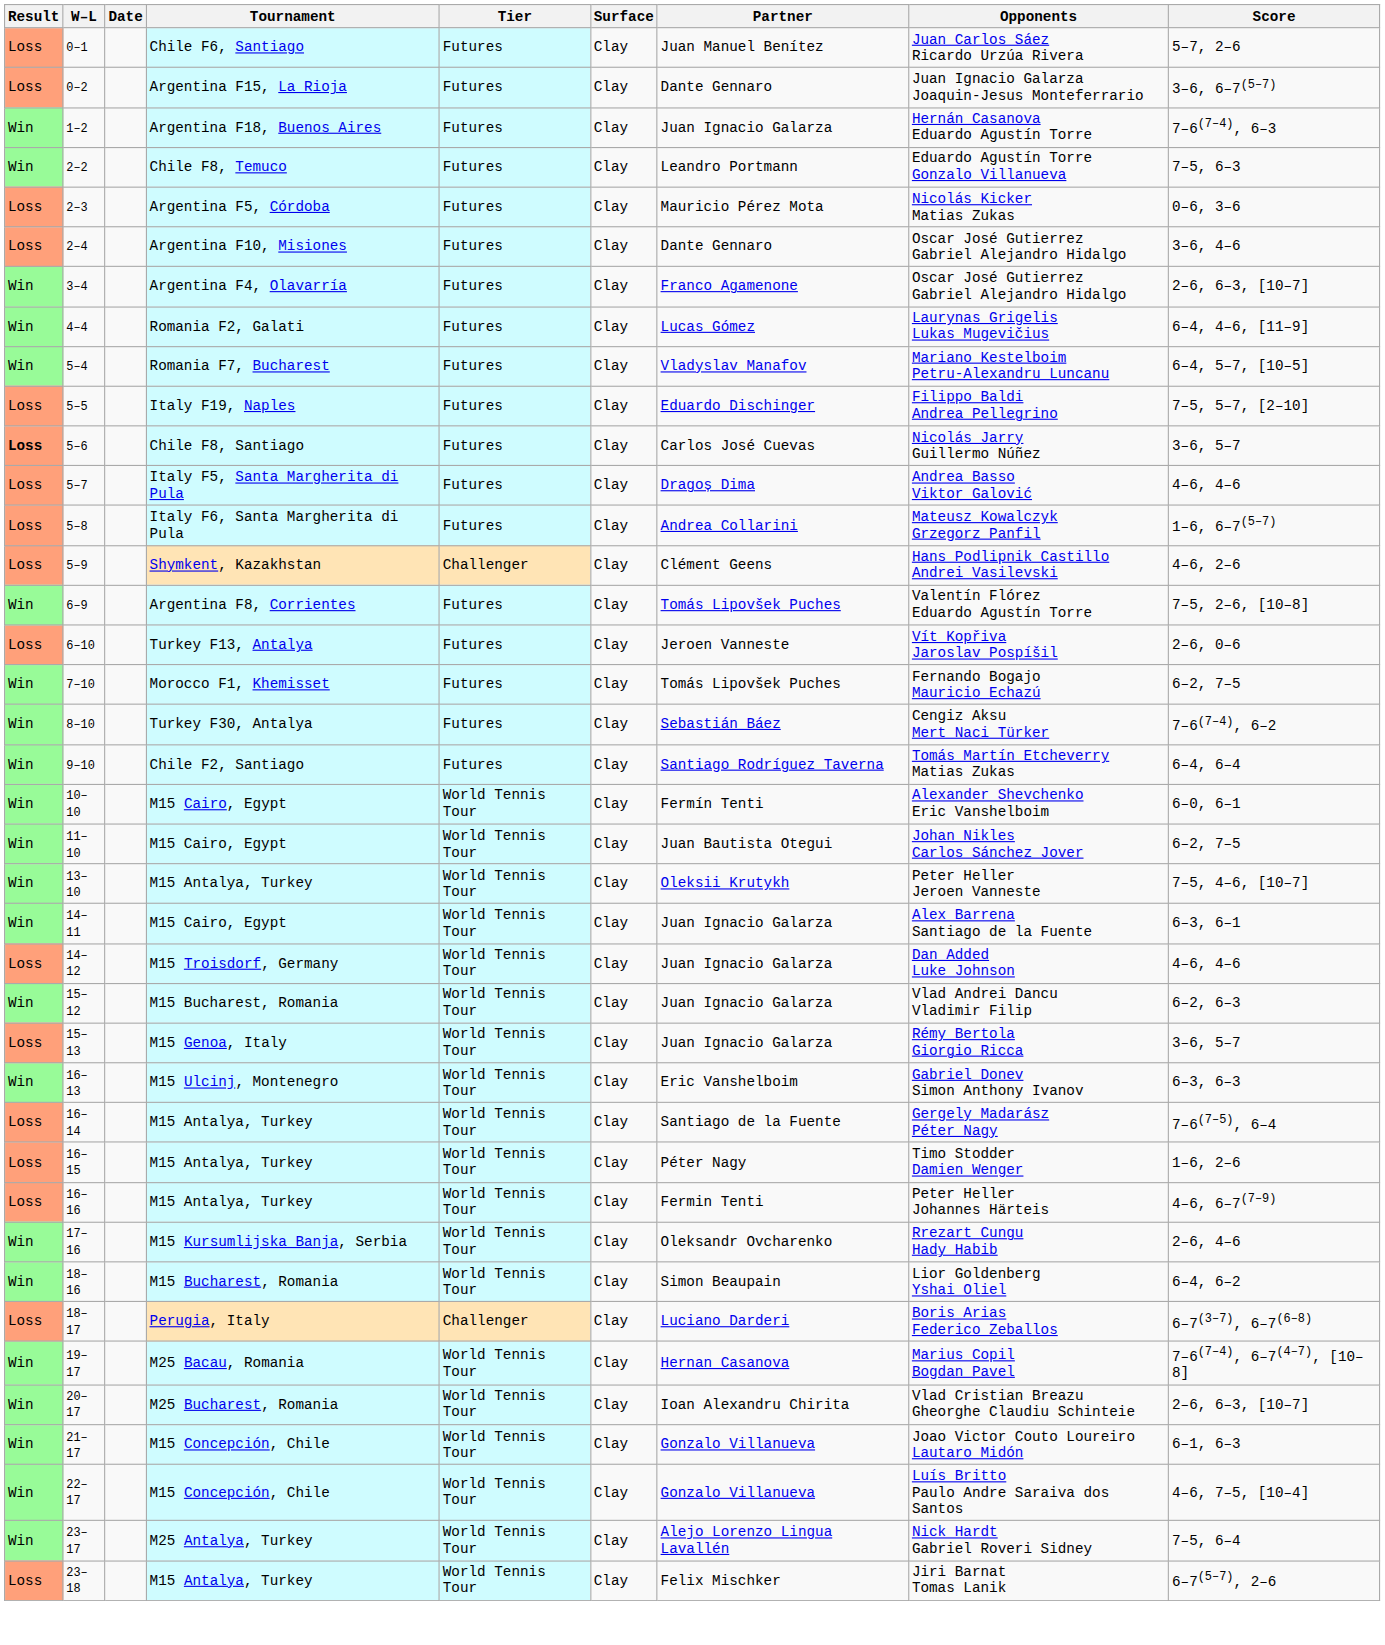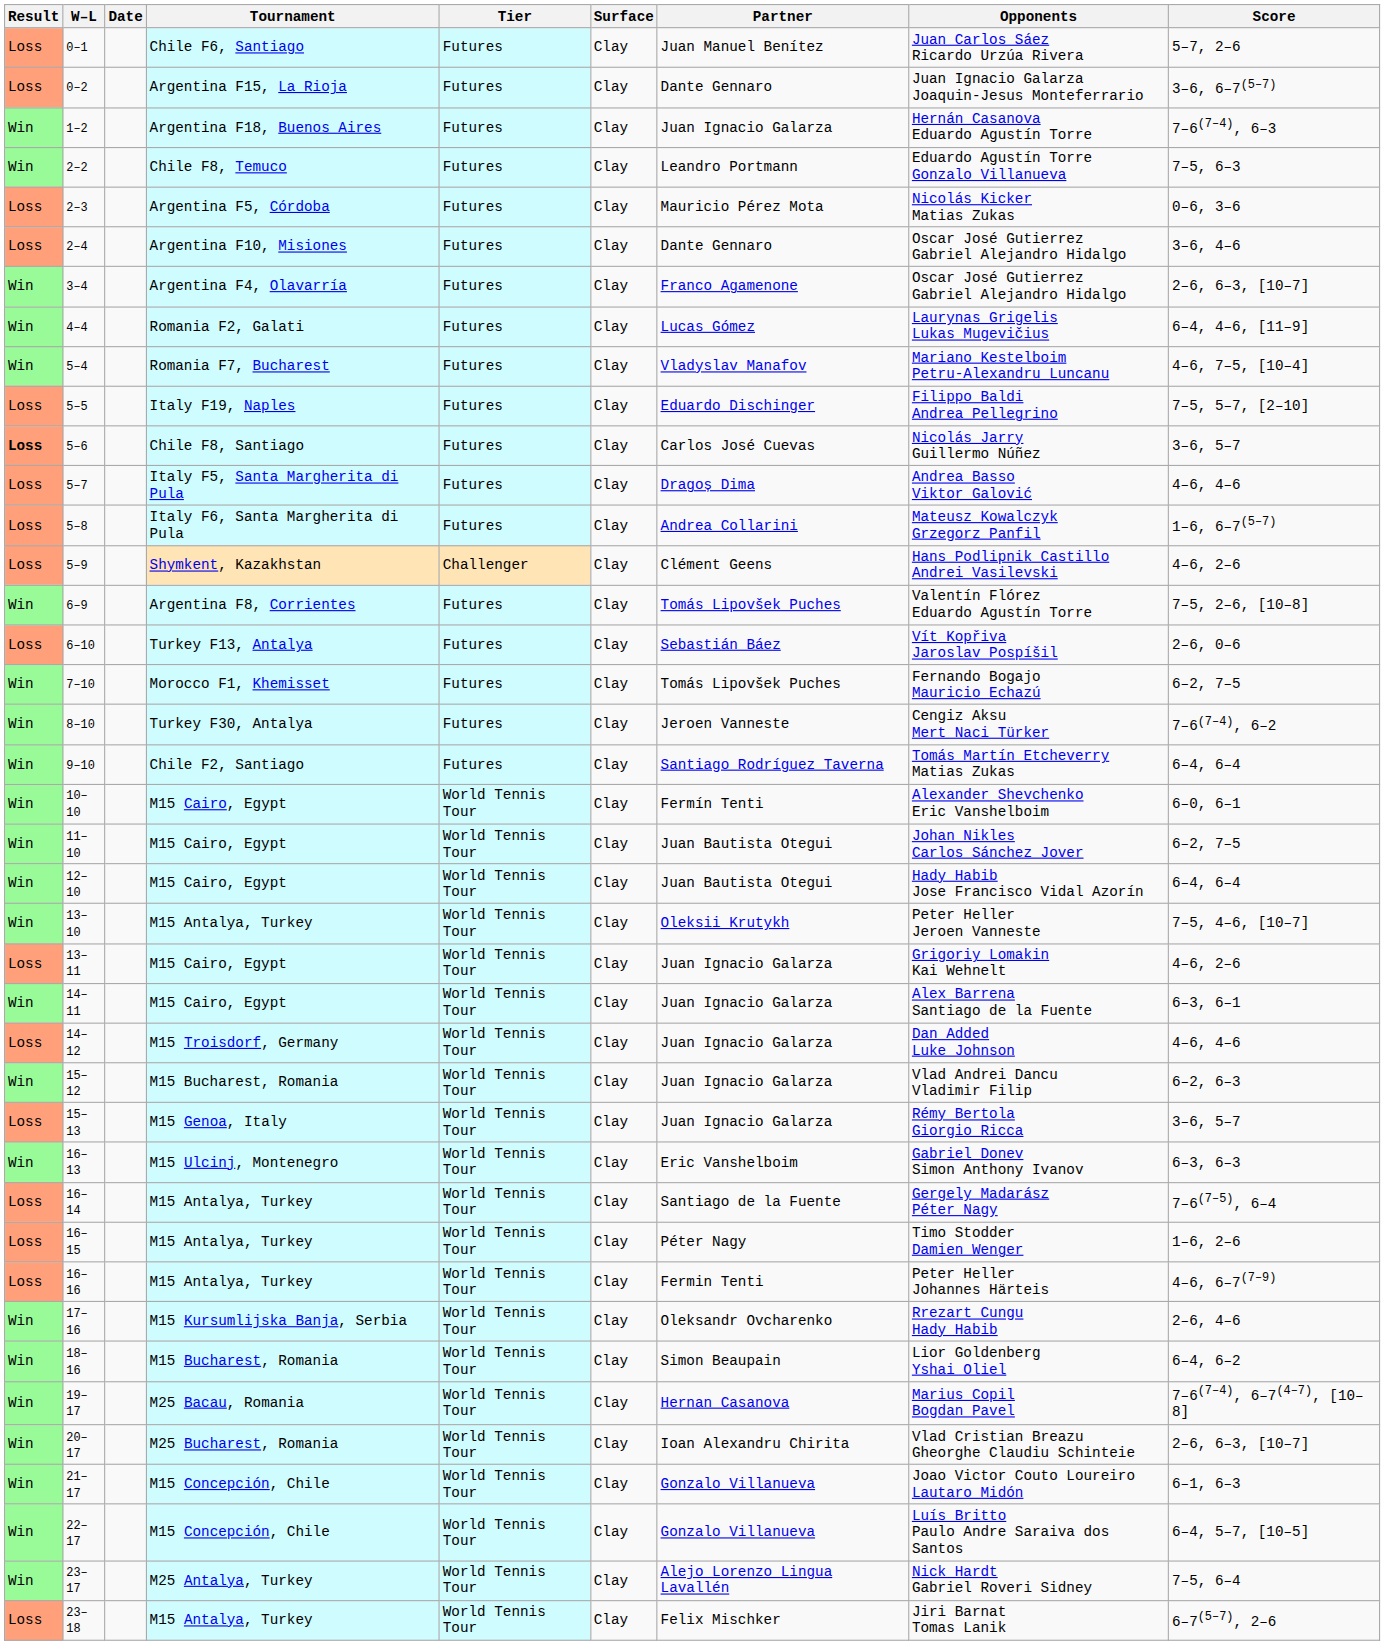(1241, 366) 6–4, 5–7, [10–5] -> (1241, 366) 4–6, 7–5, [10–4]
(725, 645) Jeroen Vanneste -> (721, 645) Sebastián Báez
(721, 724) Sebastián Báez -> (725, 724) Jeroen Vanneste
+ row: (77, 884)
+ row: (77, 964)
- row: (77, 1322)
(1241, 1493) 4–6, 7–5, [10–4] -> (1241, 1533) 6–4, 5–7, [10–5]
